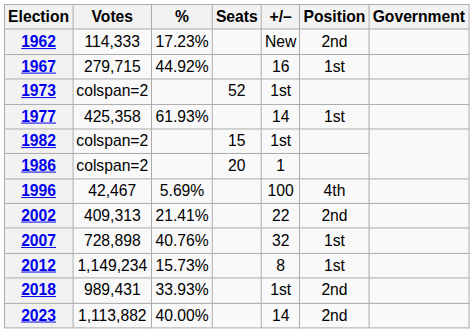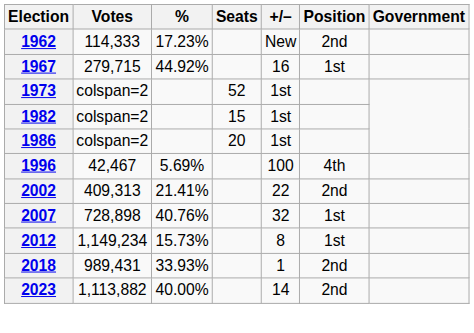- row: (39, 116)
(281, 166) 1 -> (281, 141) 1st
(281, 290) 1st -> (281, 265) 1
